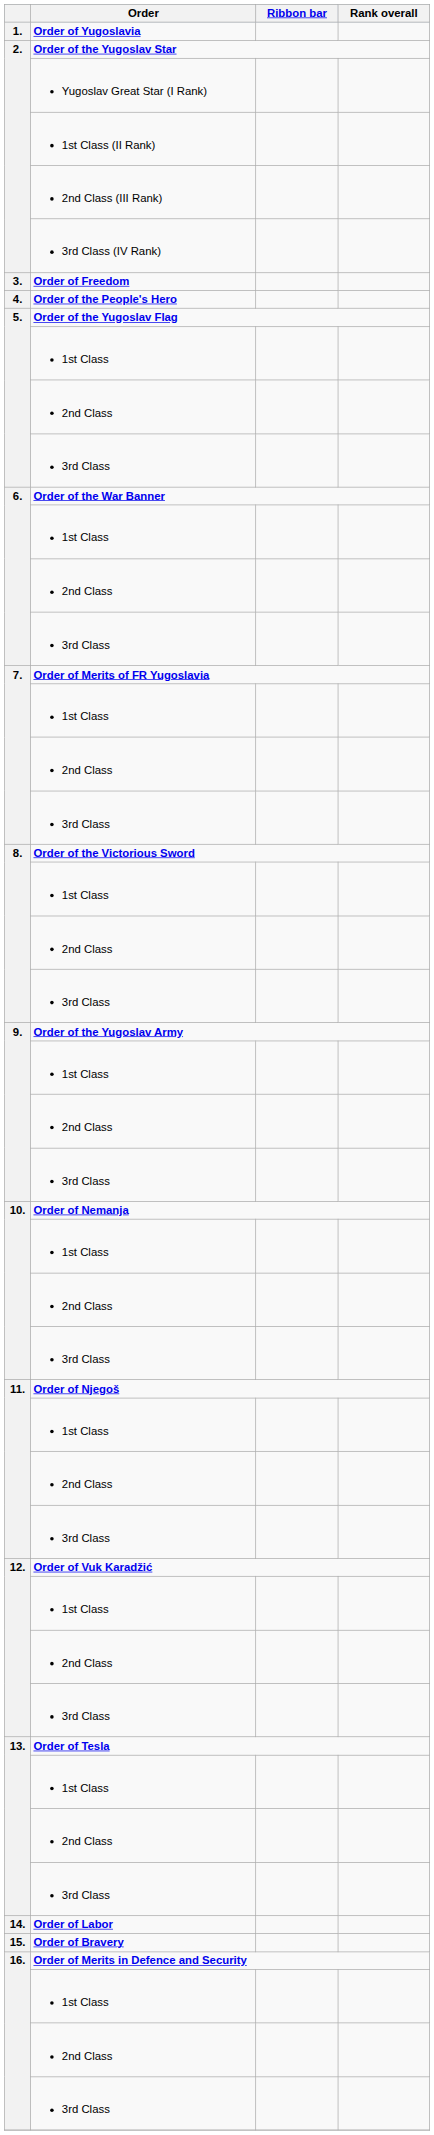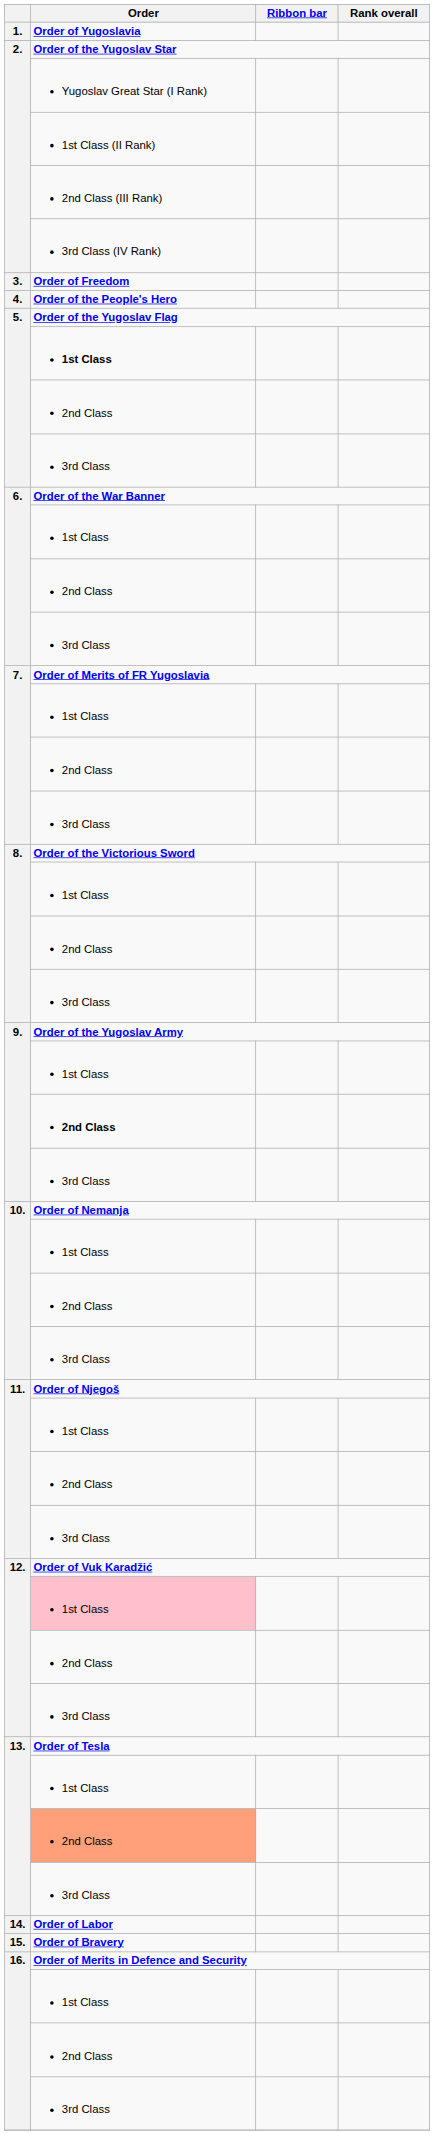(143, 360) normal -> (143, 360) bold
(143, 1127) normal -> (143, 1127) bold
(143, 1610) no background -> (143, 1610) pink background
(143, 1842) no background -> (143, 1842) lightsalmon background
